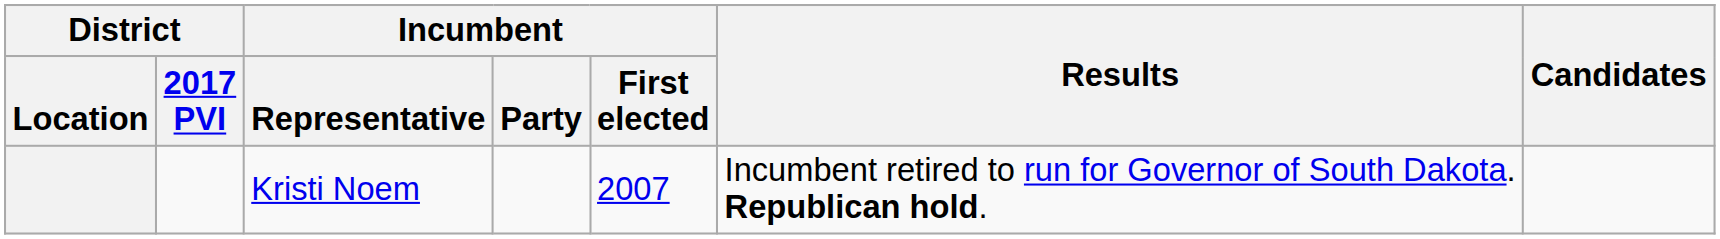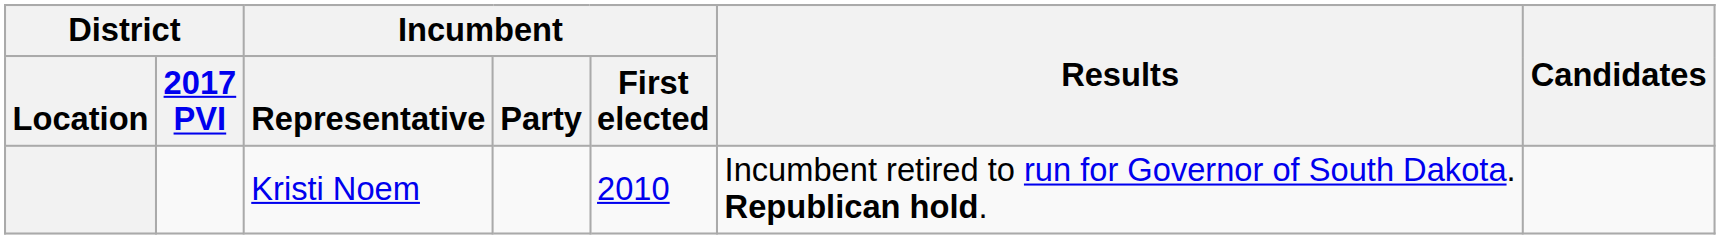(633, 188) 2007 -> (633, 188) 2010
